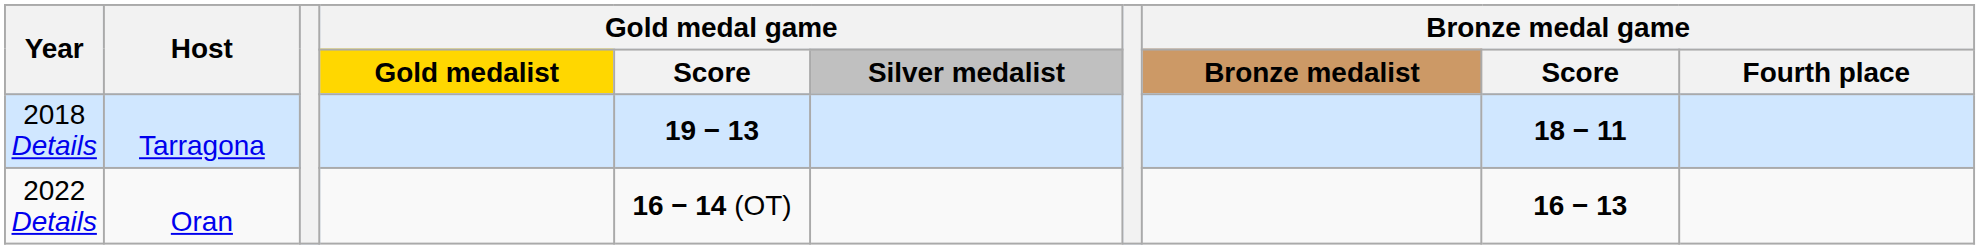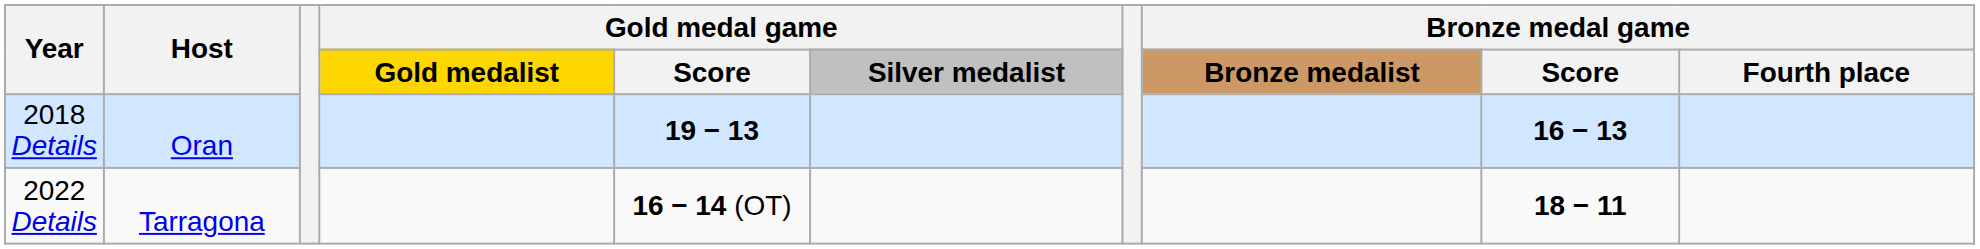(202, 147) Tarragona -> (202, 147) Oran
(1580, 131) 18 − 11 -> (1580, 131) 16 − 13
(202, 222) Oran -> (202, 222) Tarragona
(1580, 206) 16 − 13 -> (1580, 206) 18 − 11
